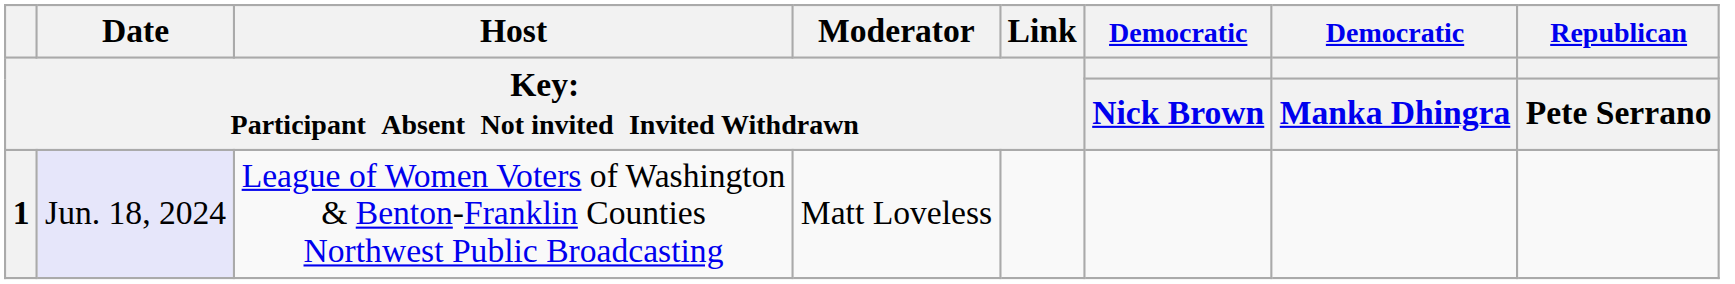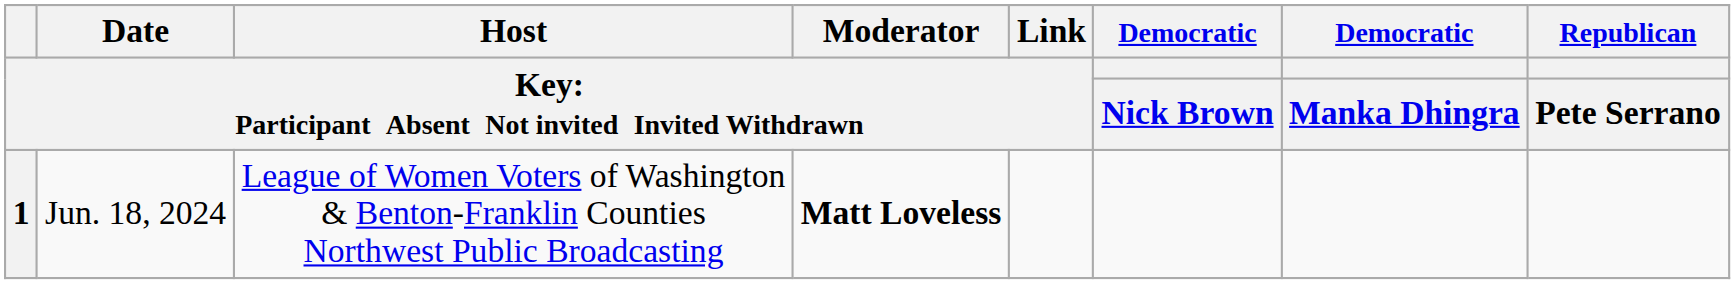(136, 213) lavender background -> (136, 213) no background
(896, 213) normal -> (901, 213) bold
